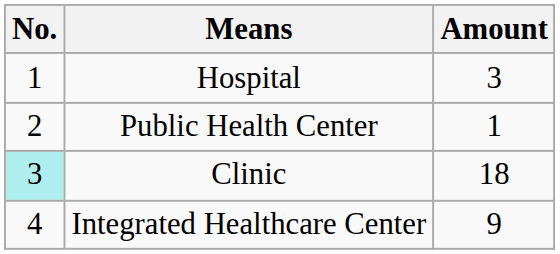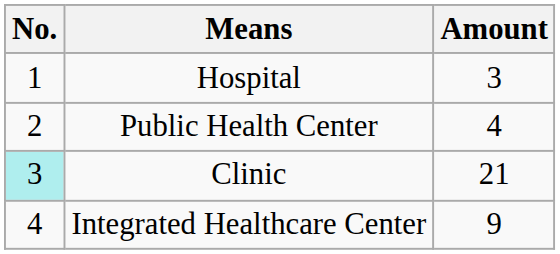(494, 126) 1 -> (494, 126) 4
(494, 175) 18 -> (494, 175) 21
